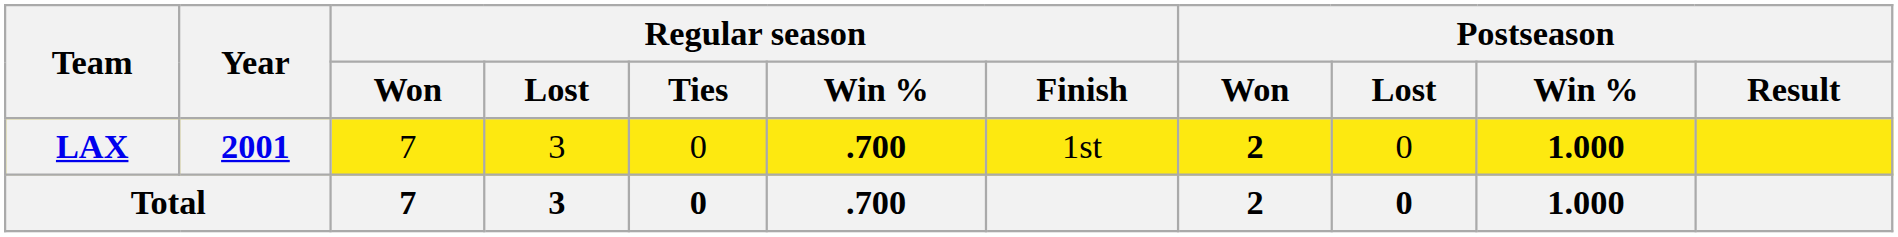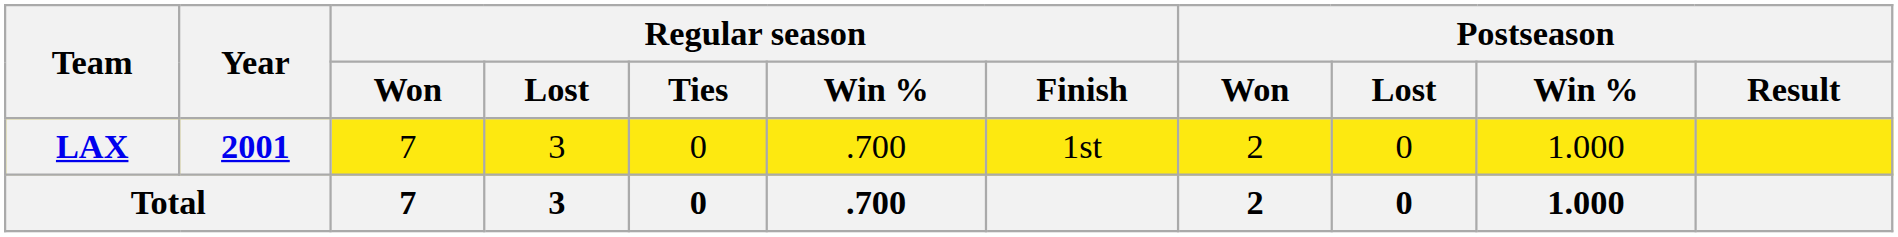(876, 146) bold -> (876, 146) normal
(1255, 146) bold -> (1255, 146) normal
(1586, 146) bold -> (1586, 146) normal
